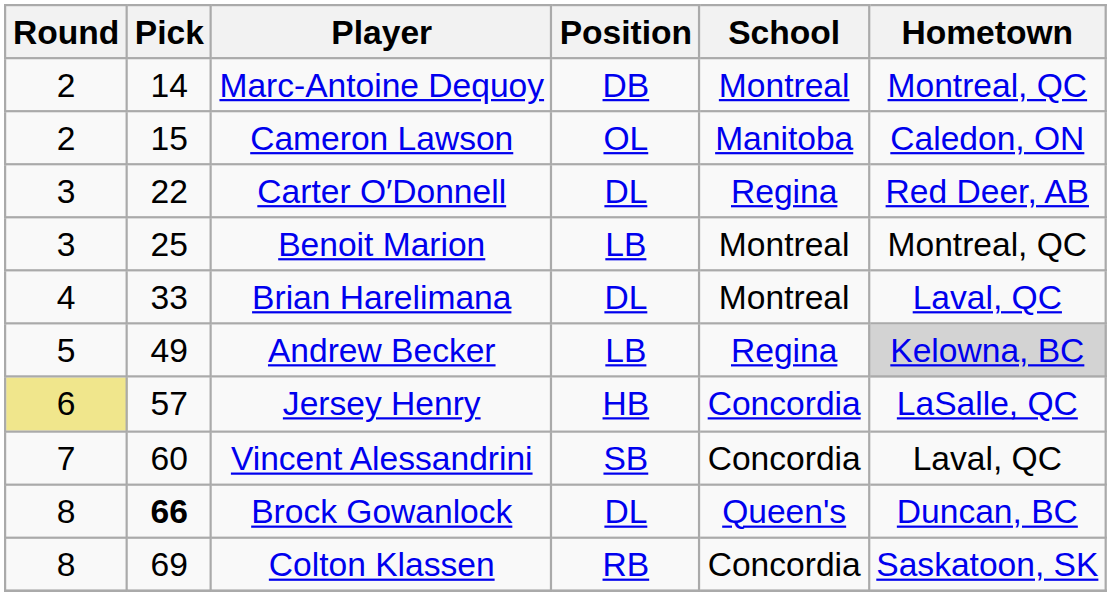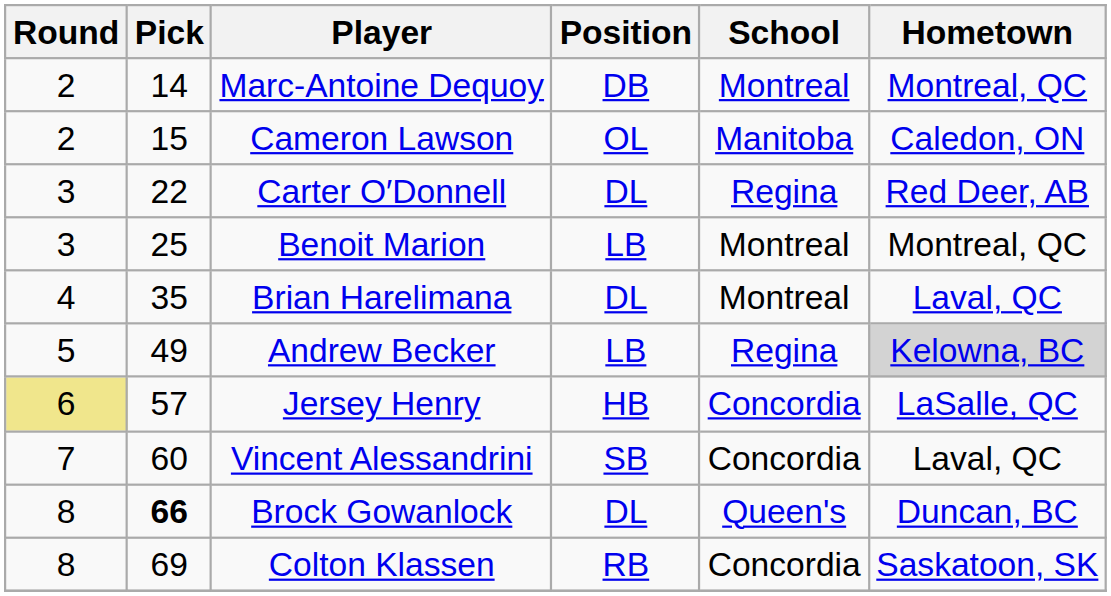(169, 298) 33 -> (169, 298) 35
